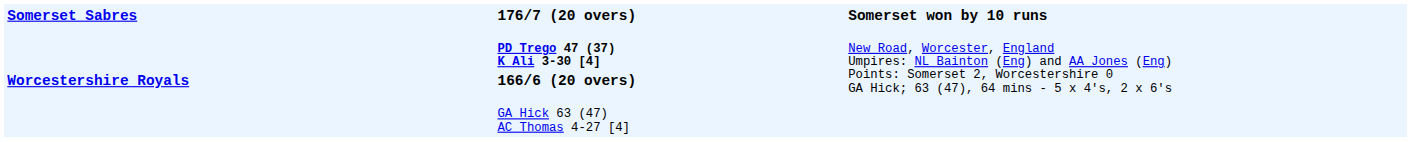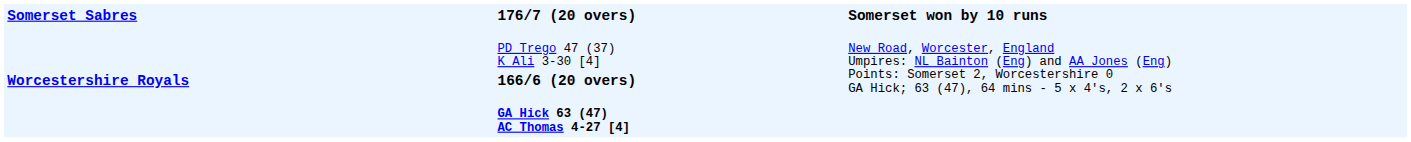(556, 55) bold -> (556, 55) normal
(564, 121) normal -> (564, 121) bold
